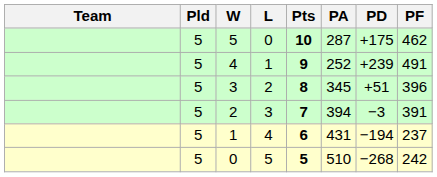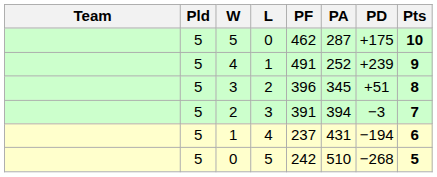columns swapped: (415, 16) <-> (304, 16)
